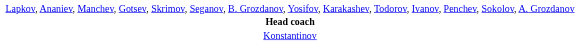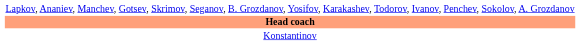(290, 22) no background -> (290, 22) lightsalmon background
